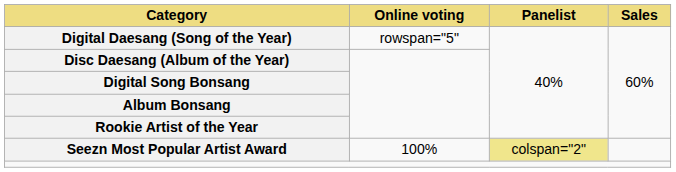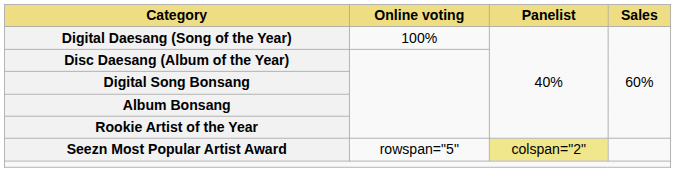(419, 37) rowspan="5" -> (419, 37) 100%
(419, 149) 100% -> (419, 149) rowspan="5"
